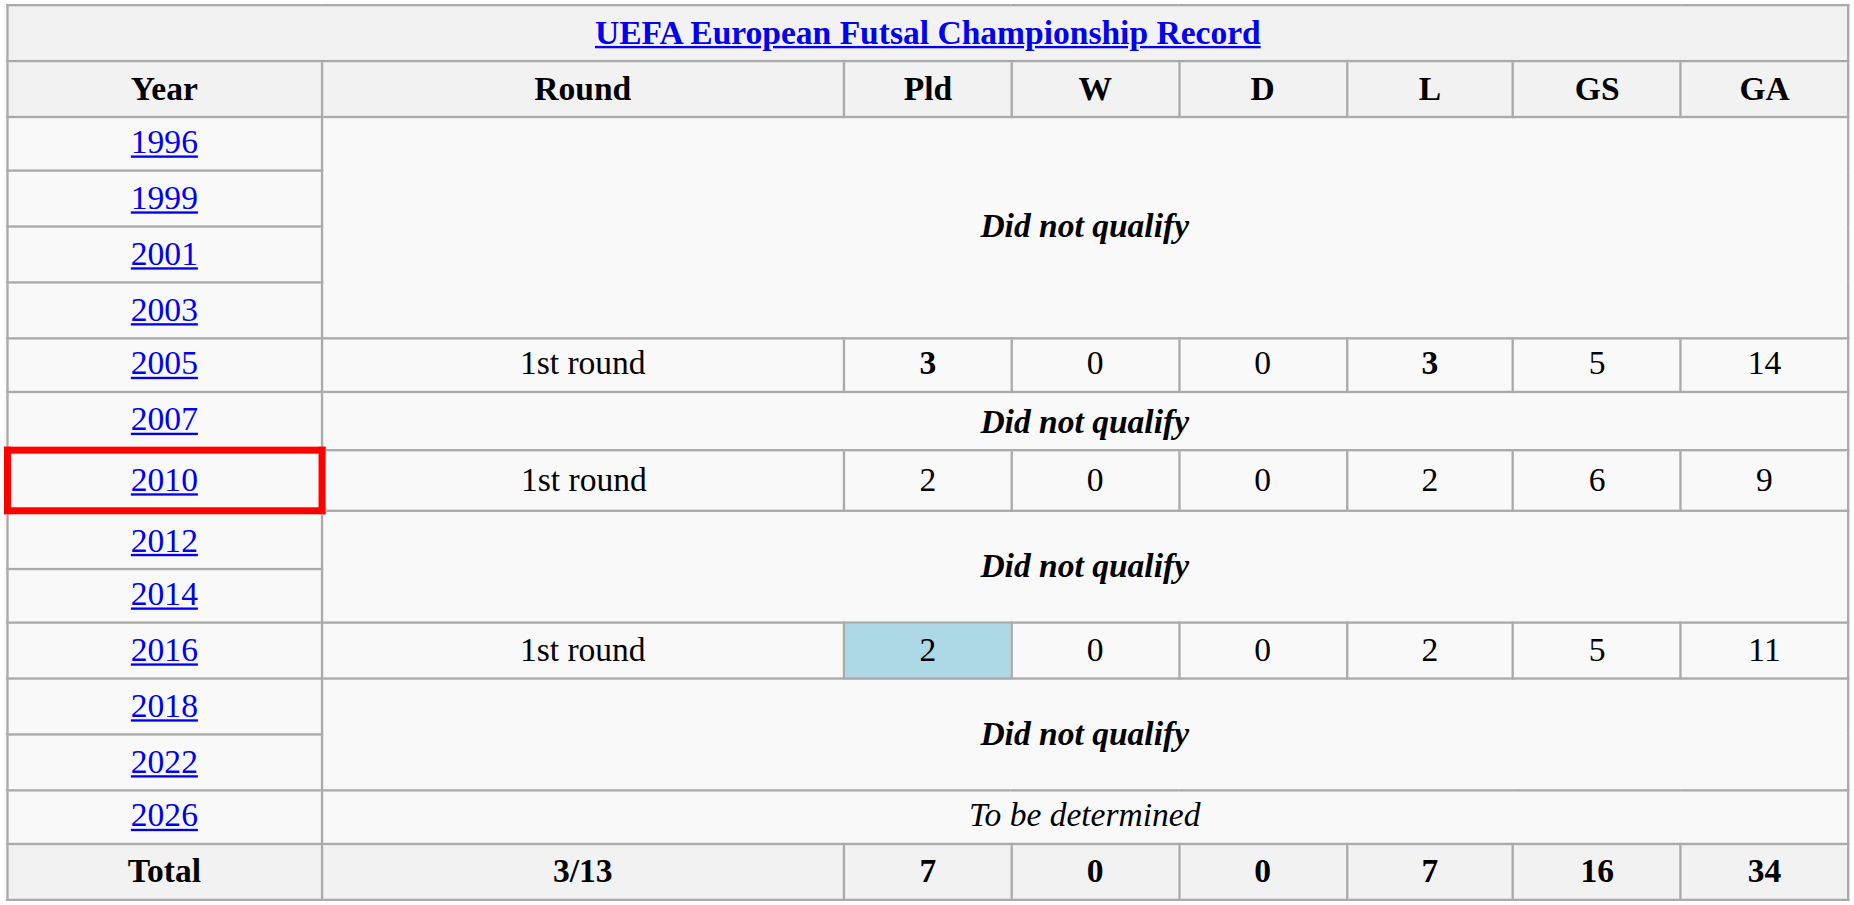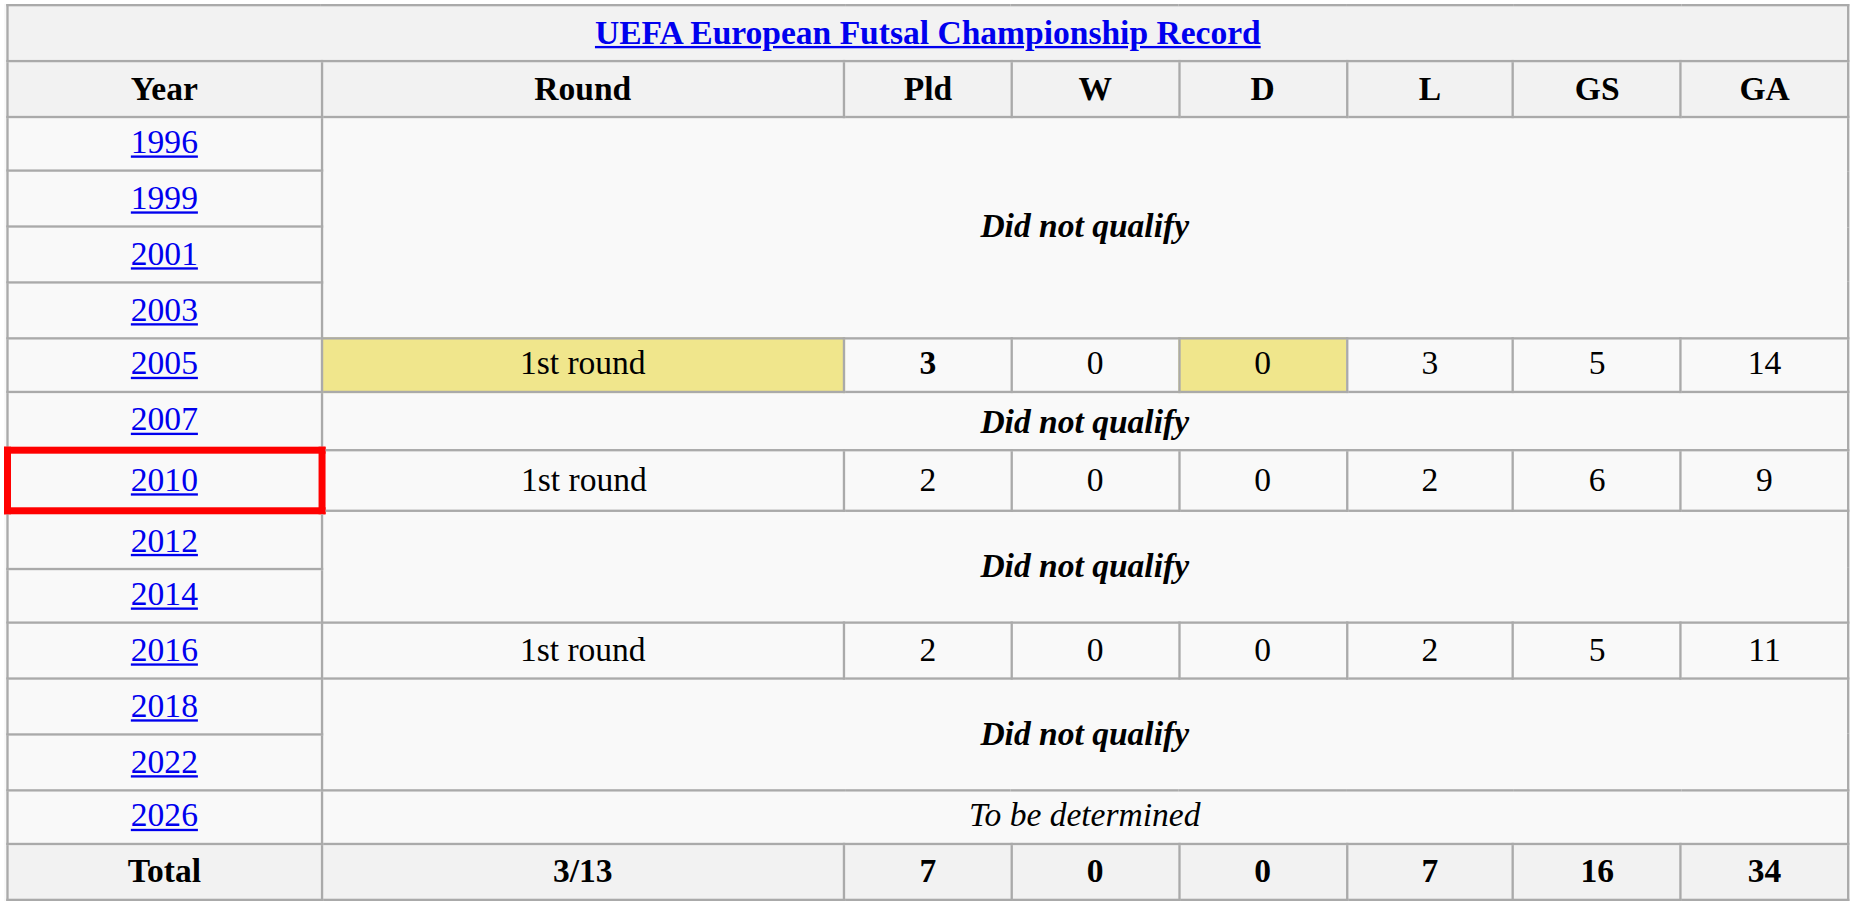(583, 364) no background -> (583, 364) khaki background
(1263, 364) no background -> (1263, 364) khaki background
(1430, 364) bold -> (1430, 364) normal
(928, 650) lightblue background -> (928, 650) no background
